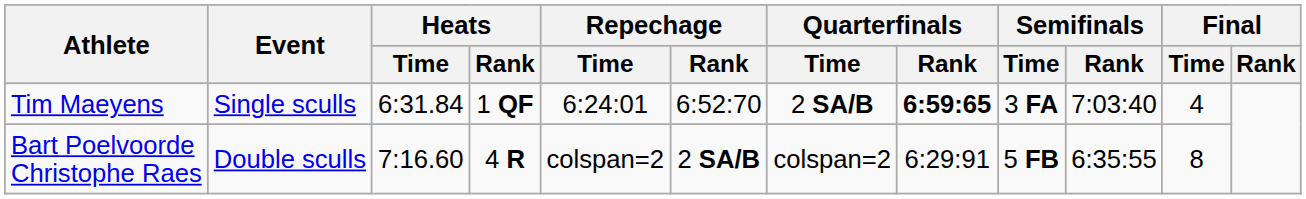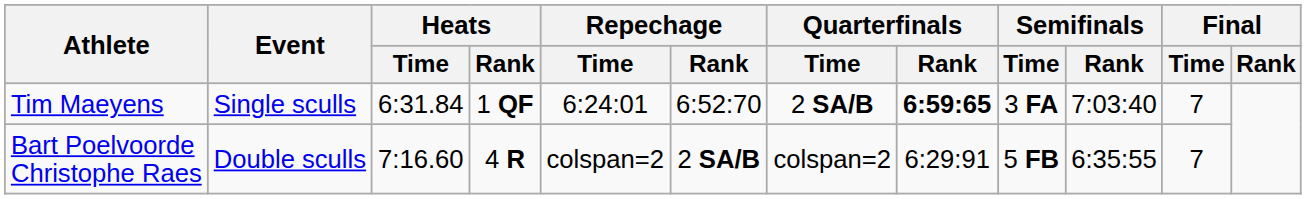(1197, 104) 4 -> (1197, 104) 7
(1197, 159) 8 -> (1197, 159) 7
